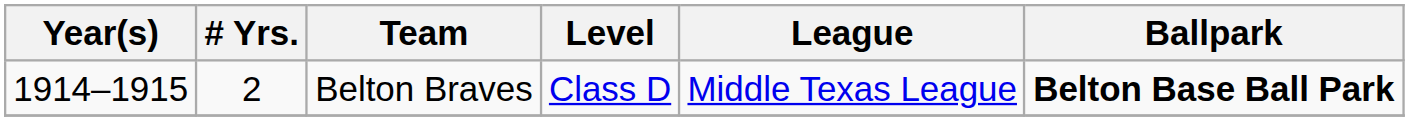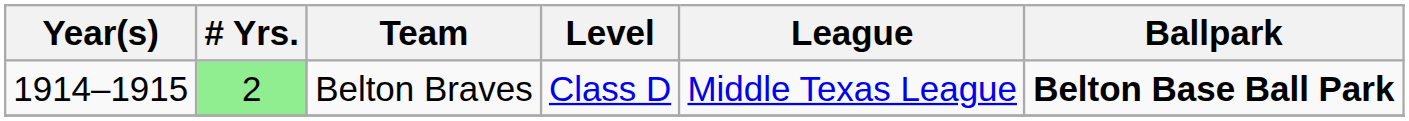(252, 88) no background -> (252, 88) lightgreen background
